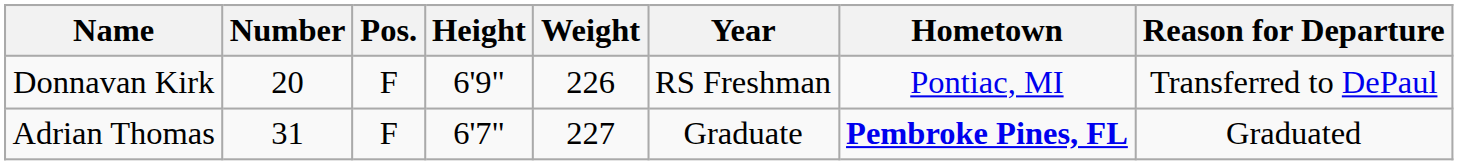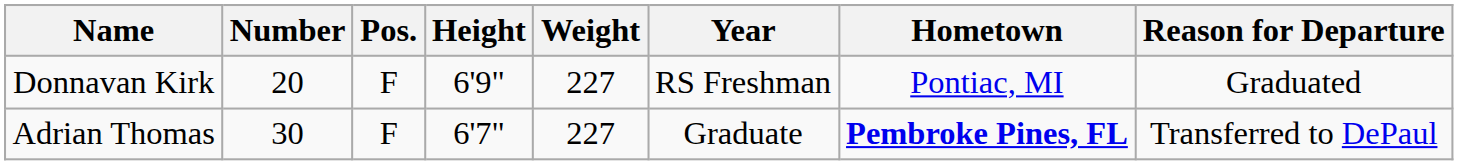(591, 81) 226 -> (591, 81) 227
(1294, 81) Transferred to DePaul -> (1294, 81) Graduated
(288, 133) 31 -> (288, 133) 30
(1294, 133) Graduated -> (1294, 133) Transferred to DePaul
